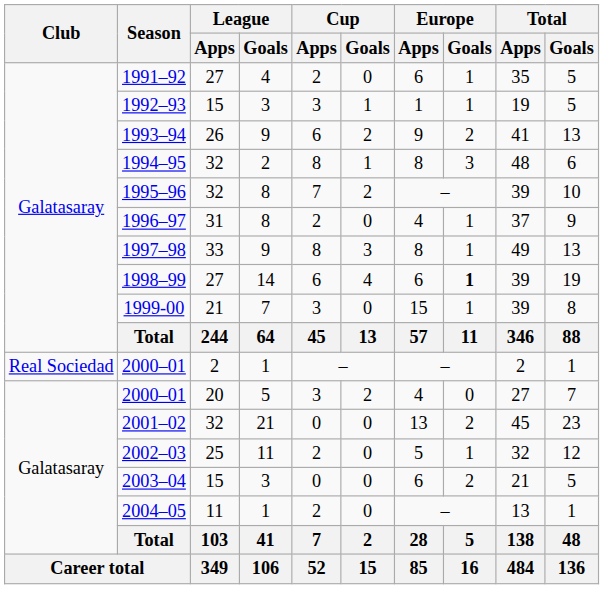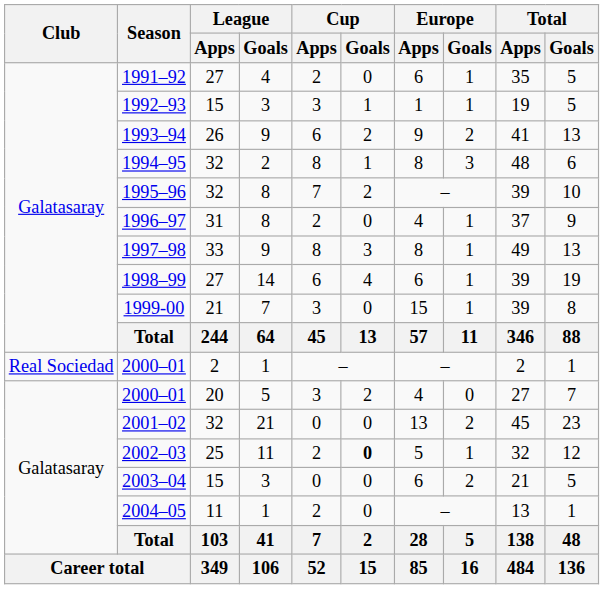(469, 279) bold -> (469, 279) normal
(368, 452) normal -> (368, 452) bold
